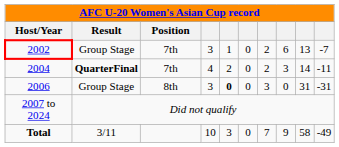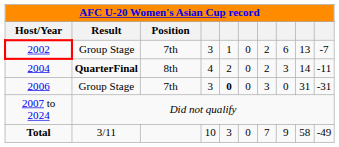(171, 68) 7th -> (171, 68) 8th
(171, 86) 8th -> (171, 86) 7th
